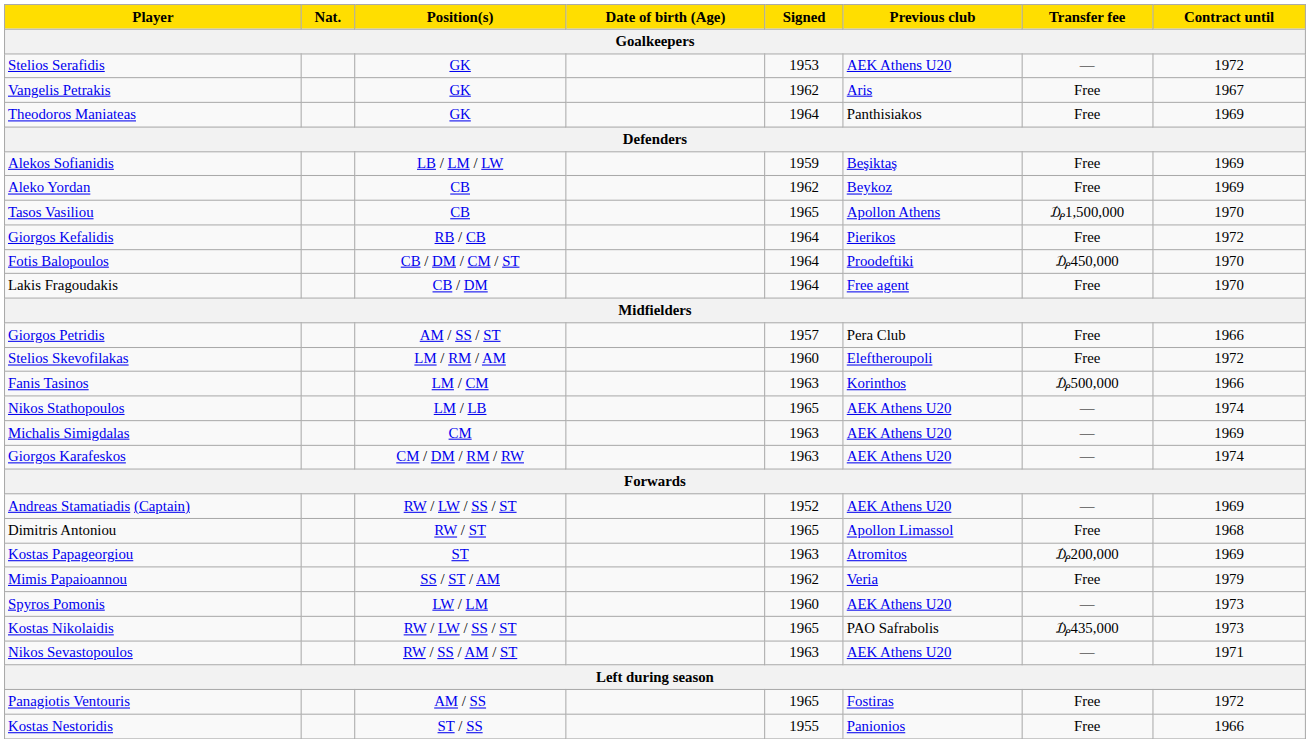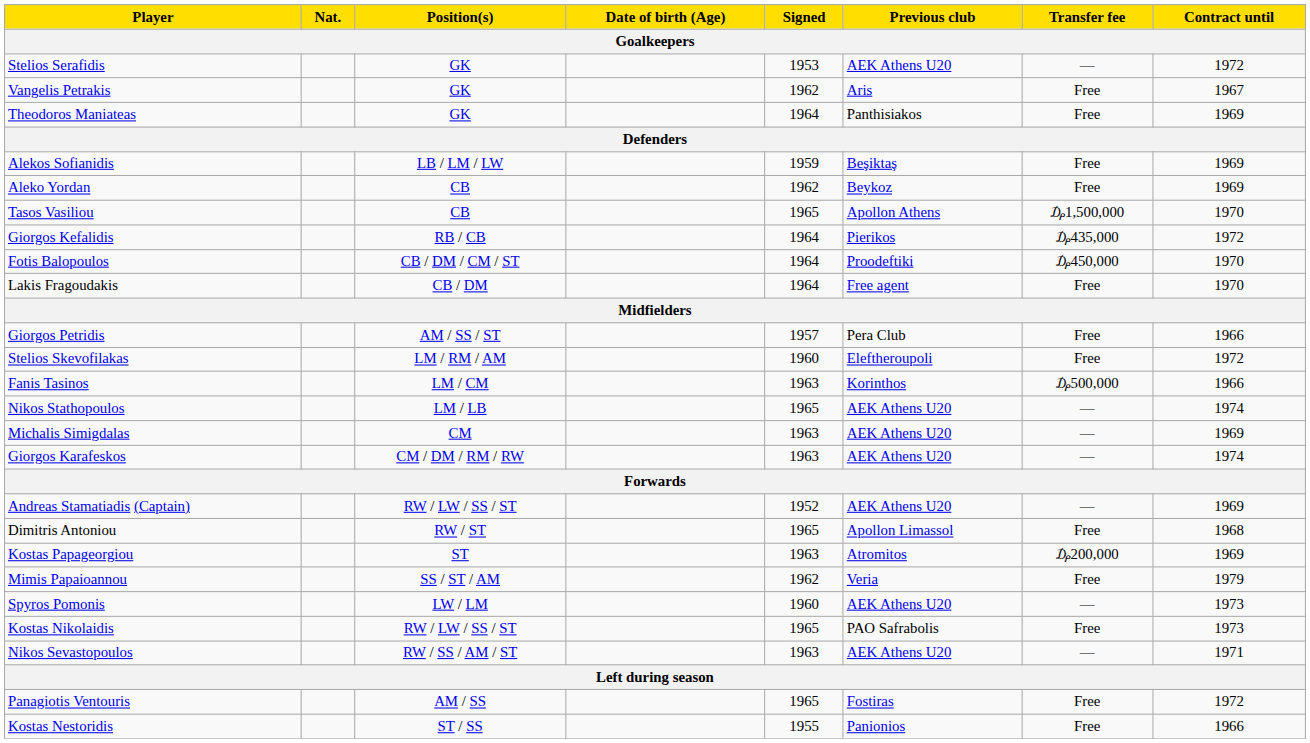(1087, 237) Free -> (1087, 237) ₯435,000
(1087, 628) ₯435,000 -> (1087, 628) Free
